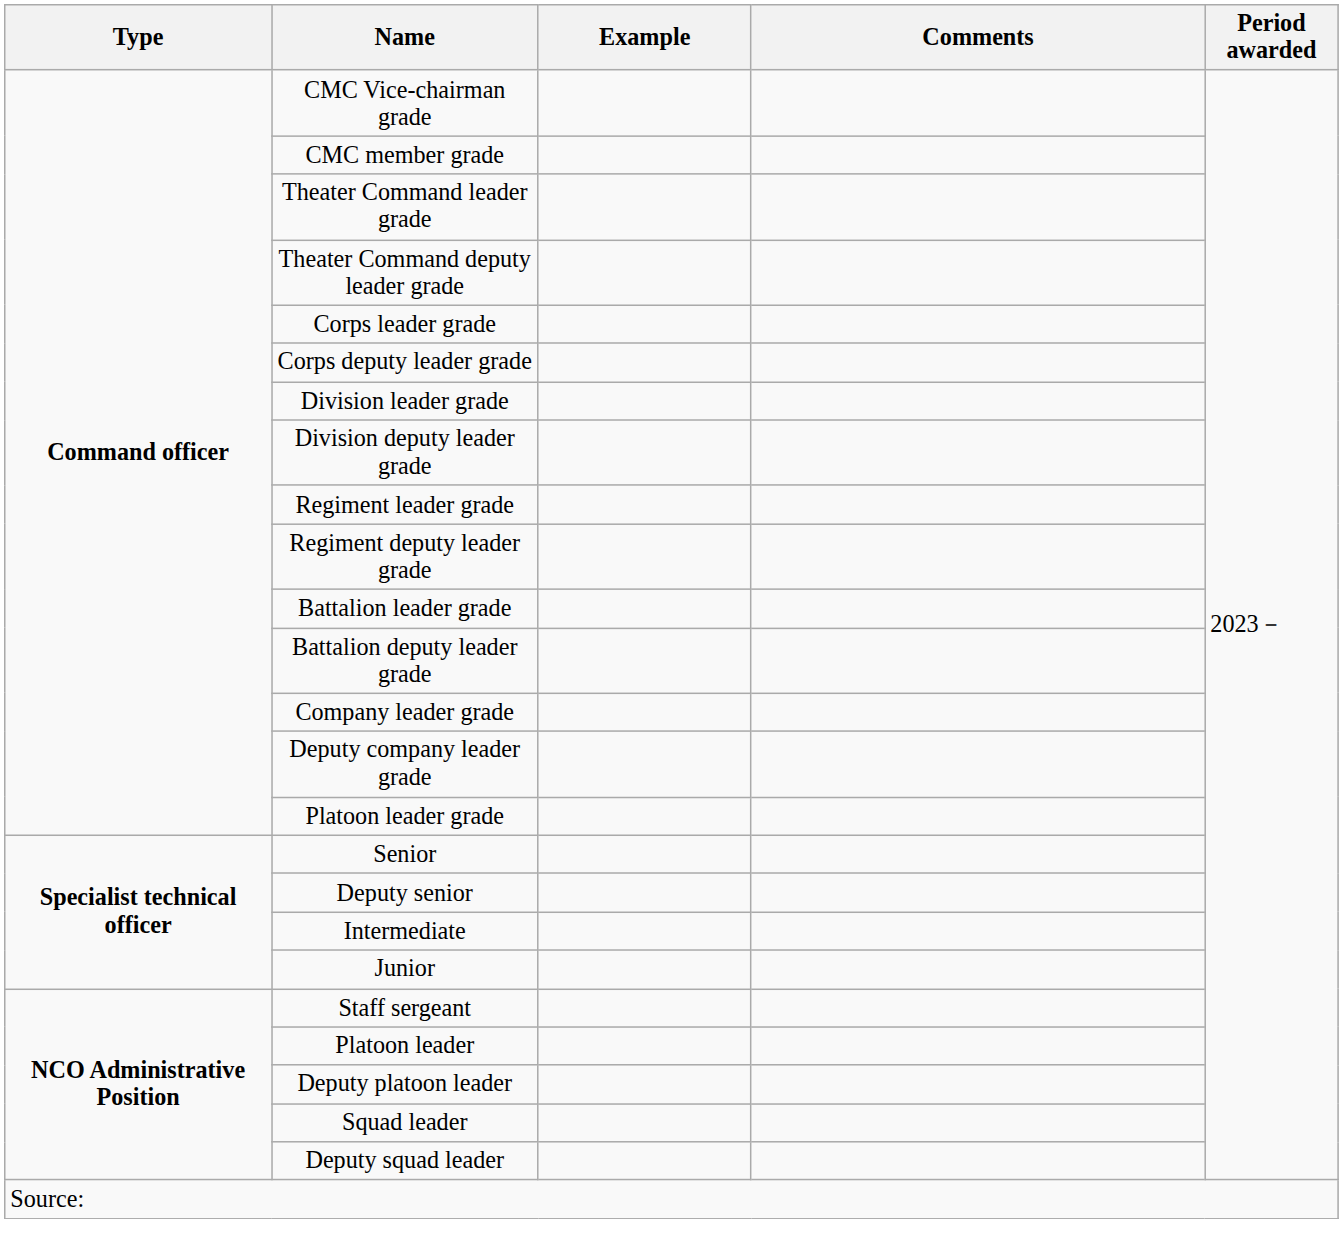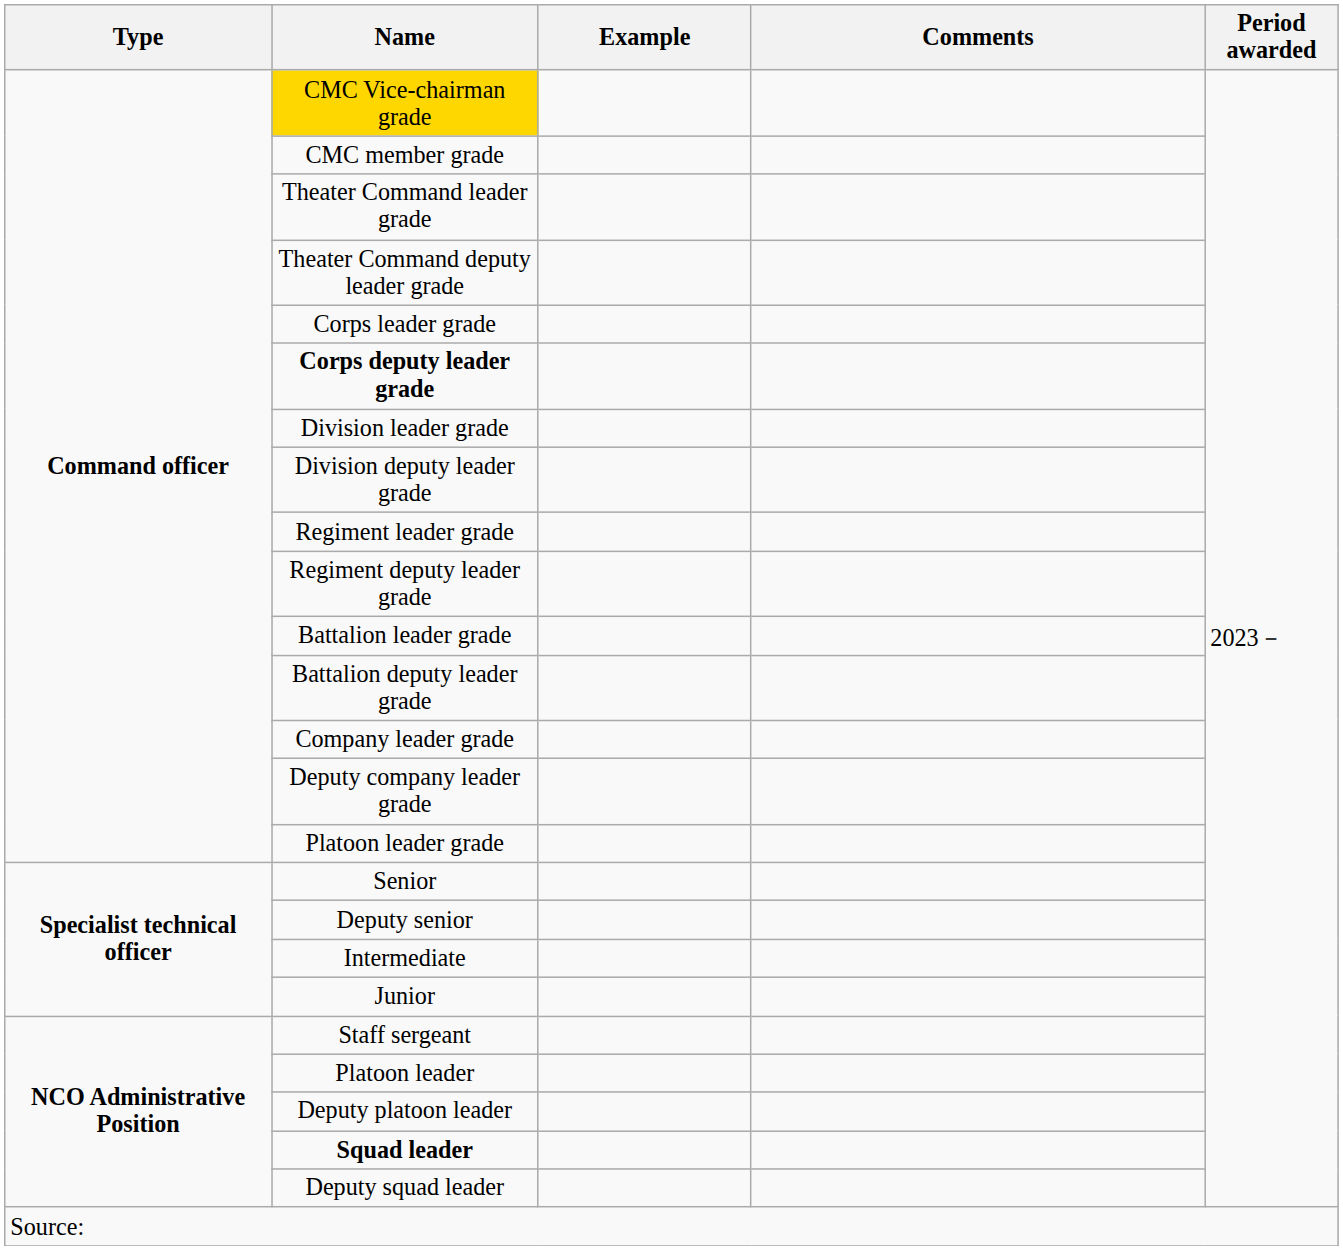(405, 102) no background -> (405, 102) gold background
(405, 362) normal -> (405, 375) bold
(405, 1122) normal -> (405, 1149) bold
